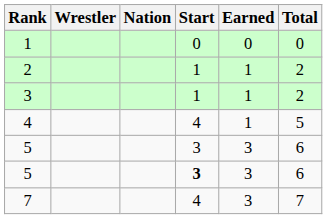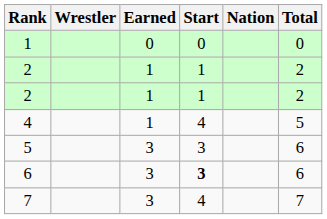columns swapped: (147, 17) <-> (248, 17)
(28, 95) 3 -> (28, 95) 2
(28, 174) 5 -> (28, 174) 6
